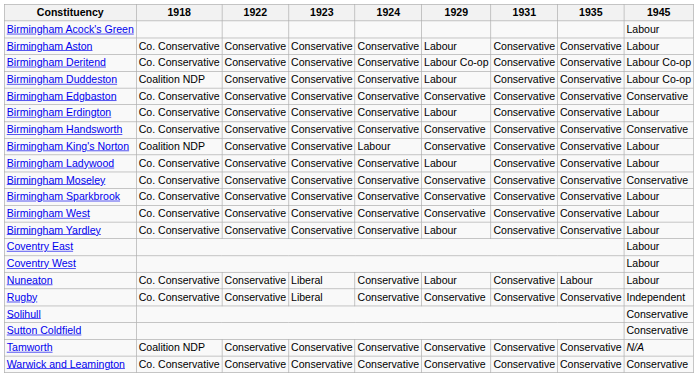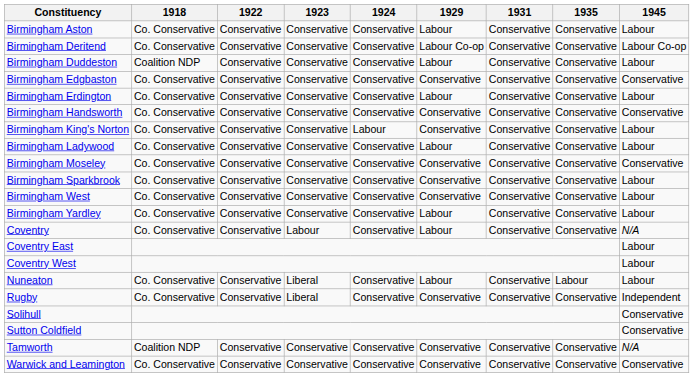- row: (70, 29)
(659, 79) Labour Co-op -> (638, 63) Labour
(172, 146) Coalition NDP -> (174, 130) Co. Conservative
+ row: (28, 230)
